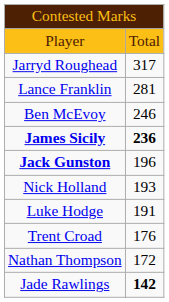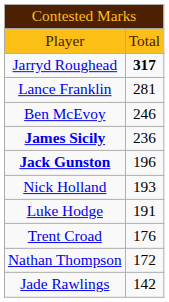(144, 65) normal -> (144, 65) bold
(144, 138) bold -> (144, 138) normal
(144, 284) bold -> (144, 284) normal
